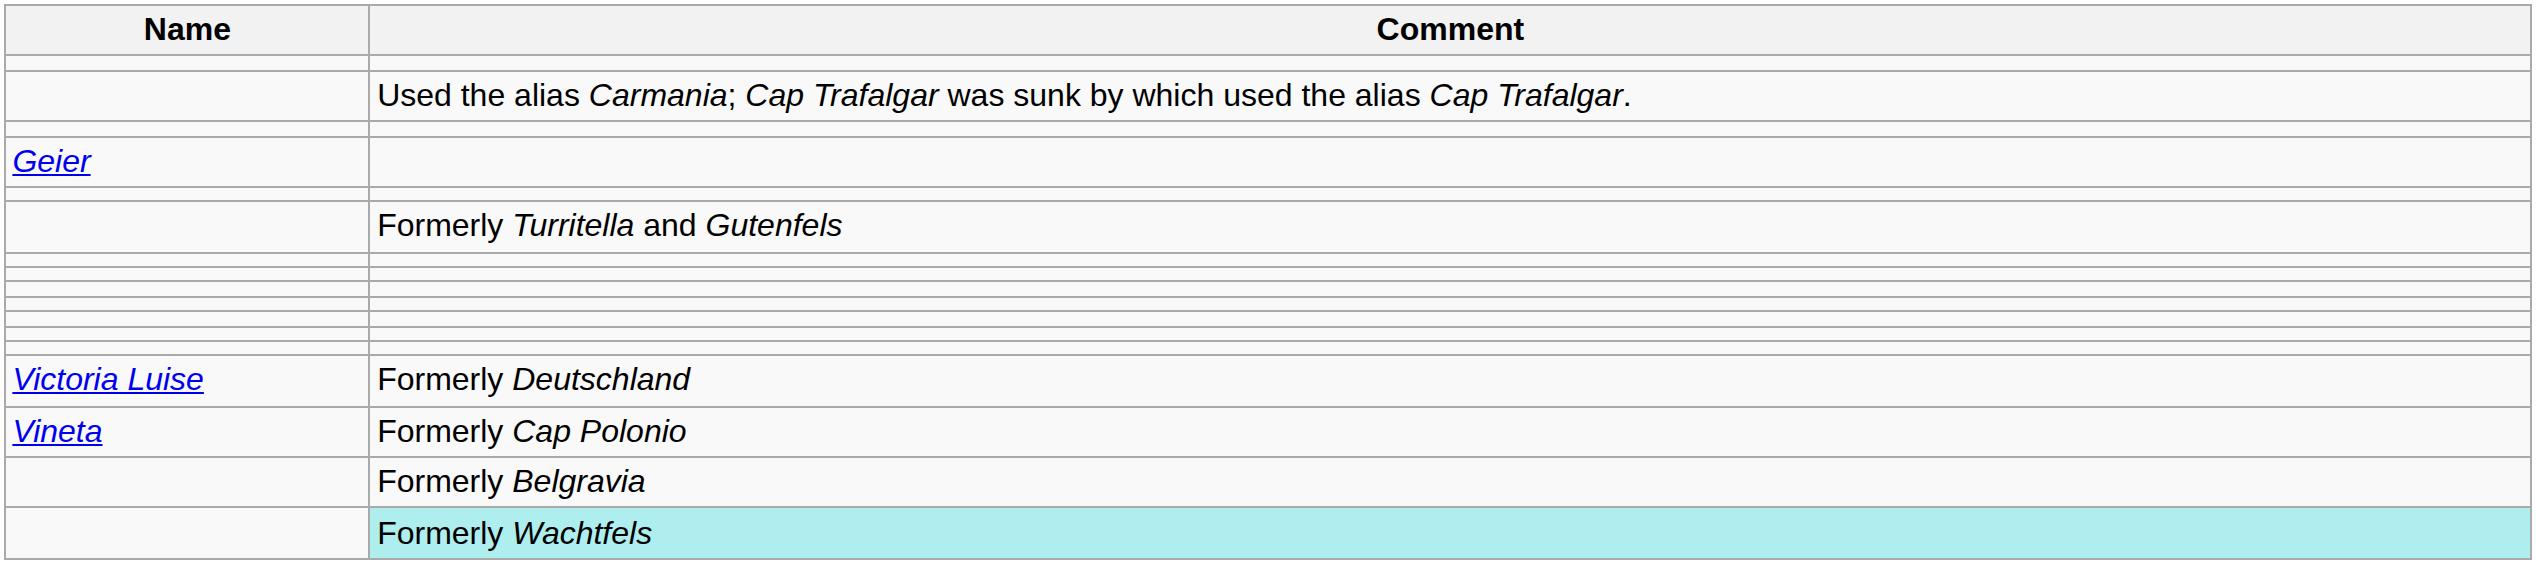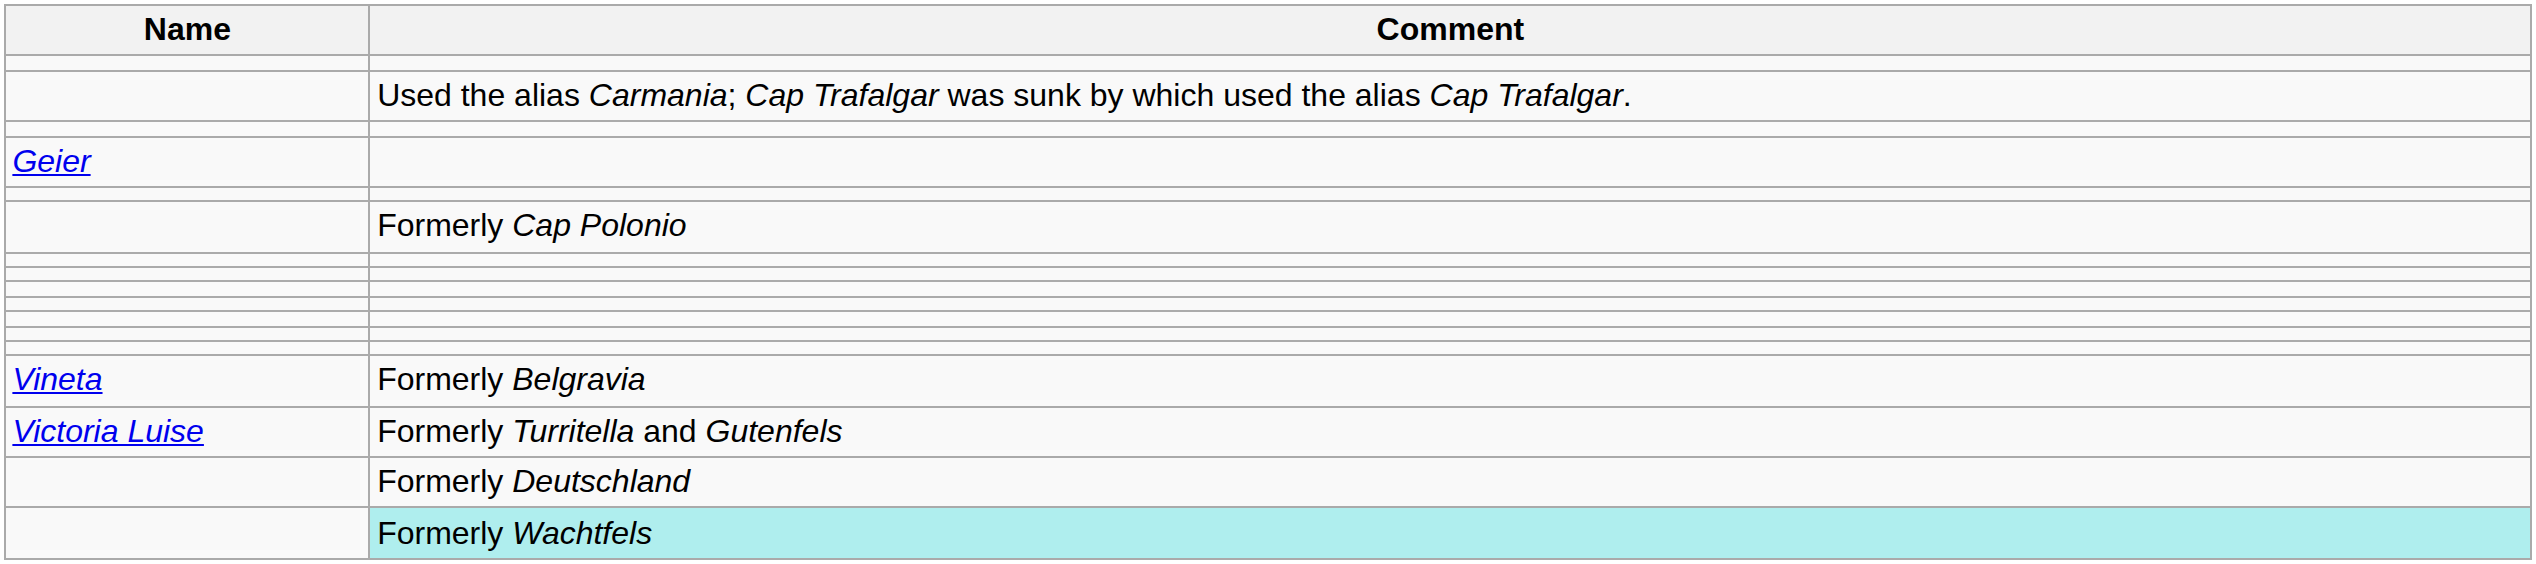(610, 226) Formerly Turritella and Gutenfels -> (532, 226) Formerly Cap Polonio
(108, 380) Victoria Luise -> (57, 380) Vineta
(534, 380) Formerly Deutschland -> (511, 380) Formerly Belgravia
(57, 431) Vineta -> (108, 431) Victoria Luise
(532, 431) Formerly Cap Polonio -> (610, 431) Formerly Turritella and Gutenfels
(511, 481) Formerly Belgravia -> (534, 481) Formerly Deutschland
